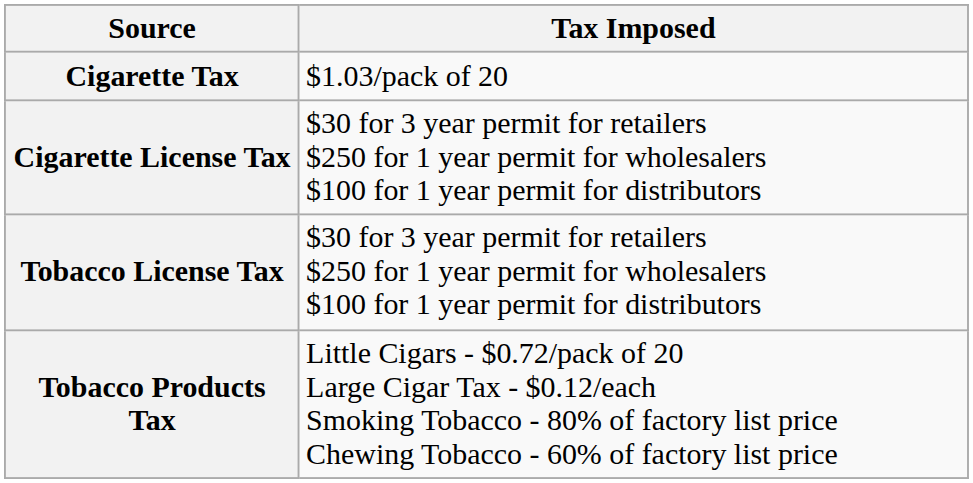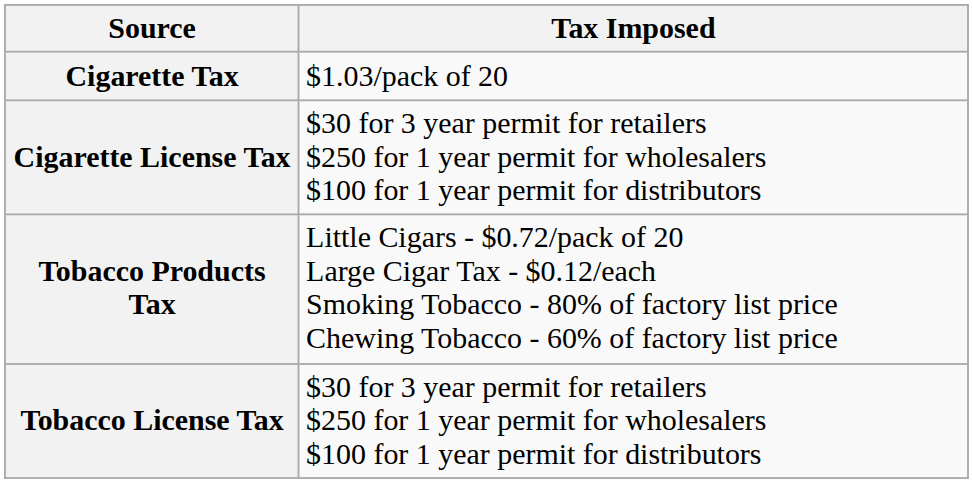rows swapped: (152, 403) <-> (152, 271)
